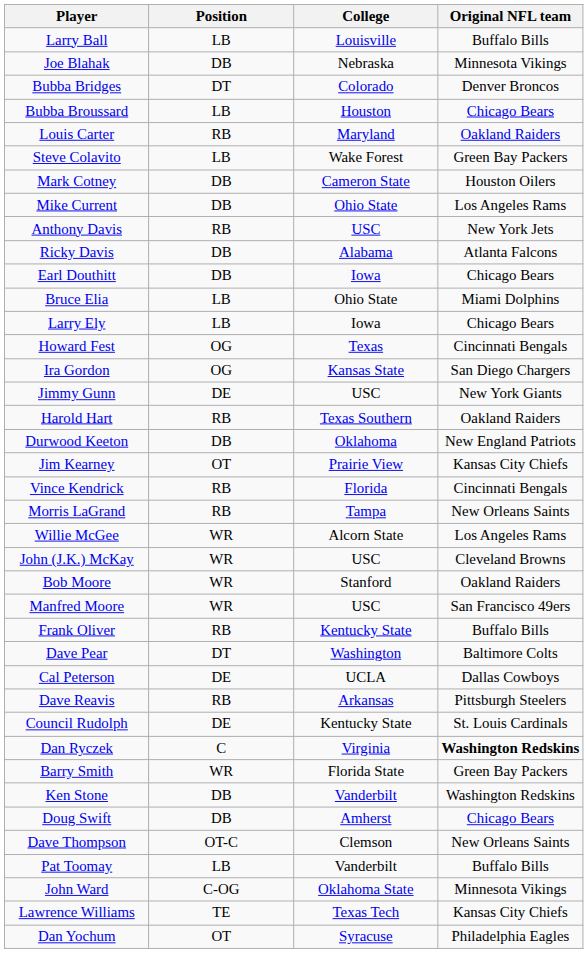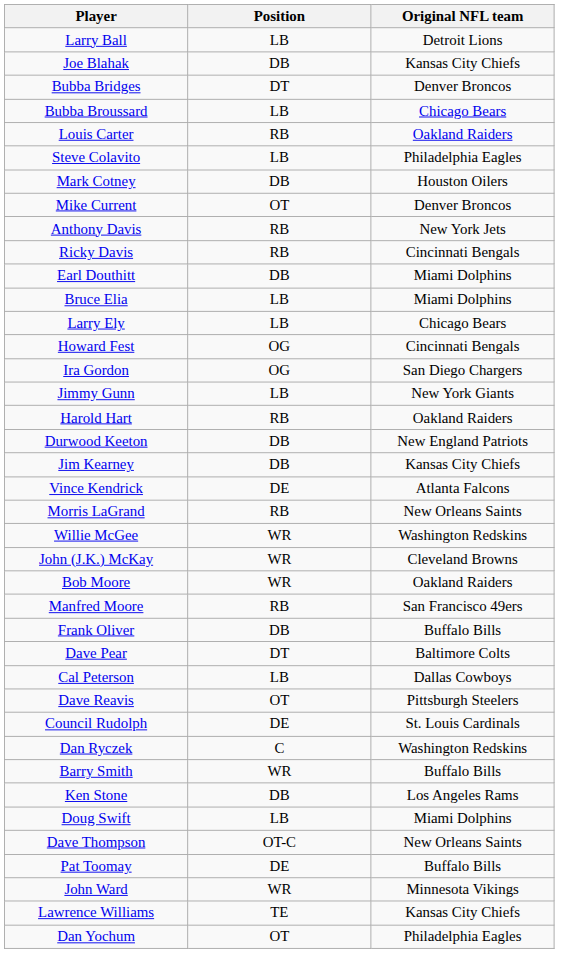- column: (366, 16)
(510, 39) Buffalo Bills -> (463, 39) Detroit Lions
(510, 63) Minnesota Vikings -> (463, 63) Kansas City Chiefs
(510, 157) Green Bay Packers -> (463, 157) Philadelphia Eagles
(221, 205) DB -> (279, 205) OT
(510, 205) Los Angeles Rams -> (463, 205) Denver Broncos
(221, 252) DB -> (279, 252) RB
(510, 252) Atlanta Falcons -> (463, 252) Cincinnati Bengals
(510, 275) Chicago Bears -> (463, 275) Miami Dolphins
(221, 393) DE -> (279, 393) LB
(221, 464) OT -> (279, 464) DB
(221, 488) RB -> (279, 488) DE
(510, 488) Cincinnati Bengals -> (463, 488) Atlanta Falcons
(510, 535) Los Angeles Rams -> (463, 535) Washington Redskins
(221, 606) WR -> (279, 606) RB
(221, 629) RB -> (279, 629) DB
(221, 677) DE -> (279, 677) LB
(221, 700) RB -> (279, 700) OT
(510, 747) bold -> (463, 747) normal
(510, 771) Green Bay Packers -> (463, 771) Buffalo Bills
(510, 795) Washington Redskins -> (463, 795) Los Angeles Rams
(221, 818) DB -> (279, 818) LB
(510, 818) Chicago Bears -> (463, 818) Miami Dolphins
(221, 865) LB -> (279, 865) DE
(221, 889) C-OG -> (279, 889) WR
